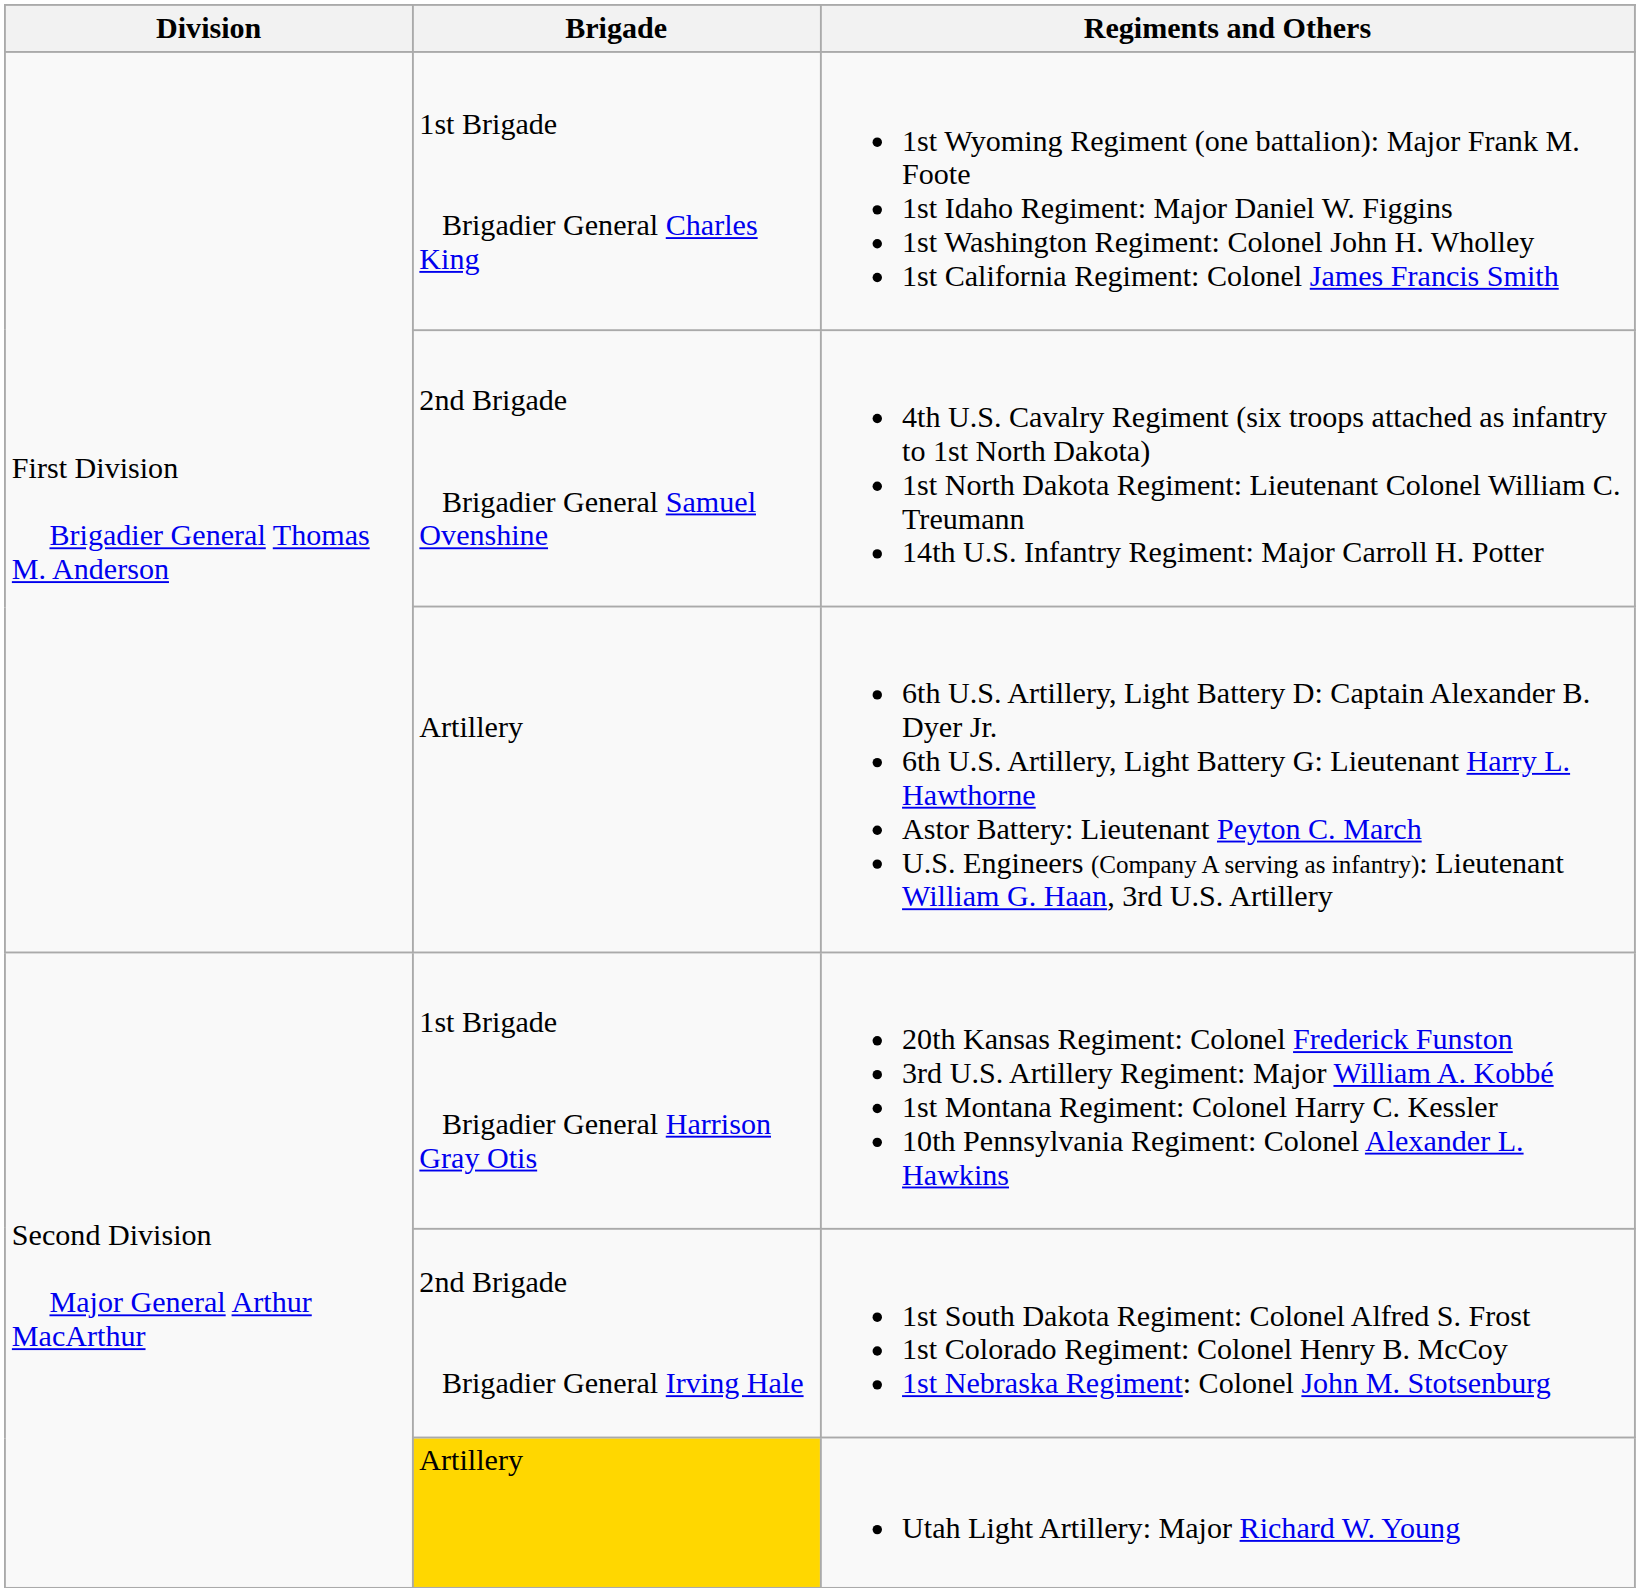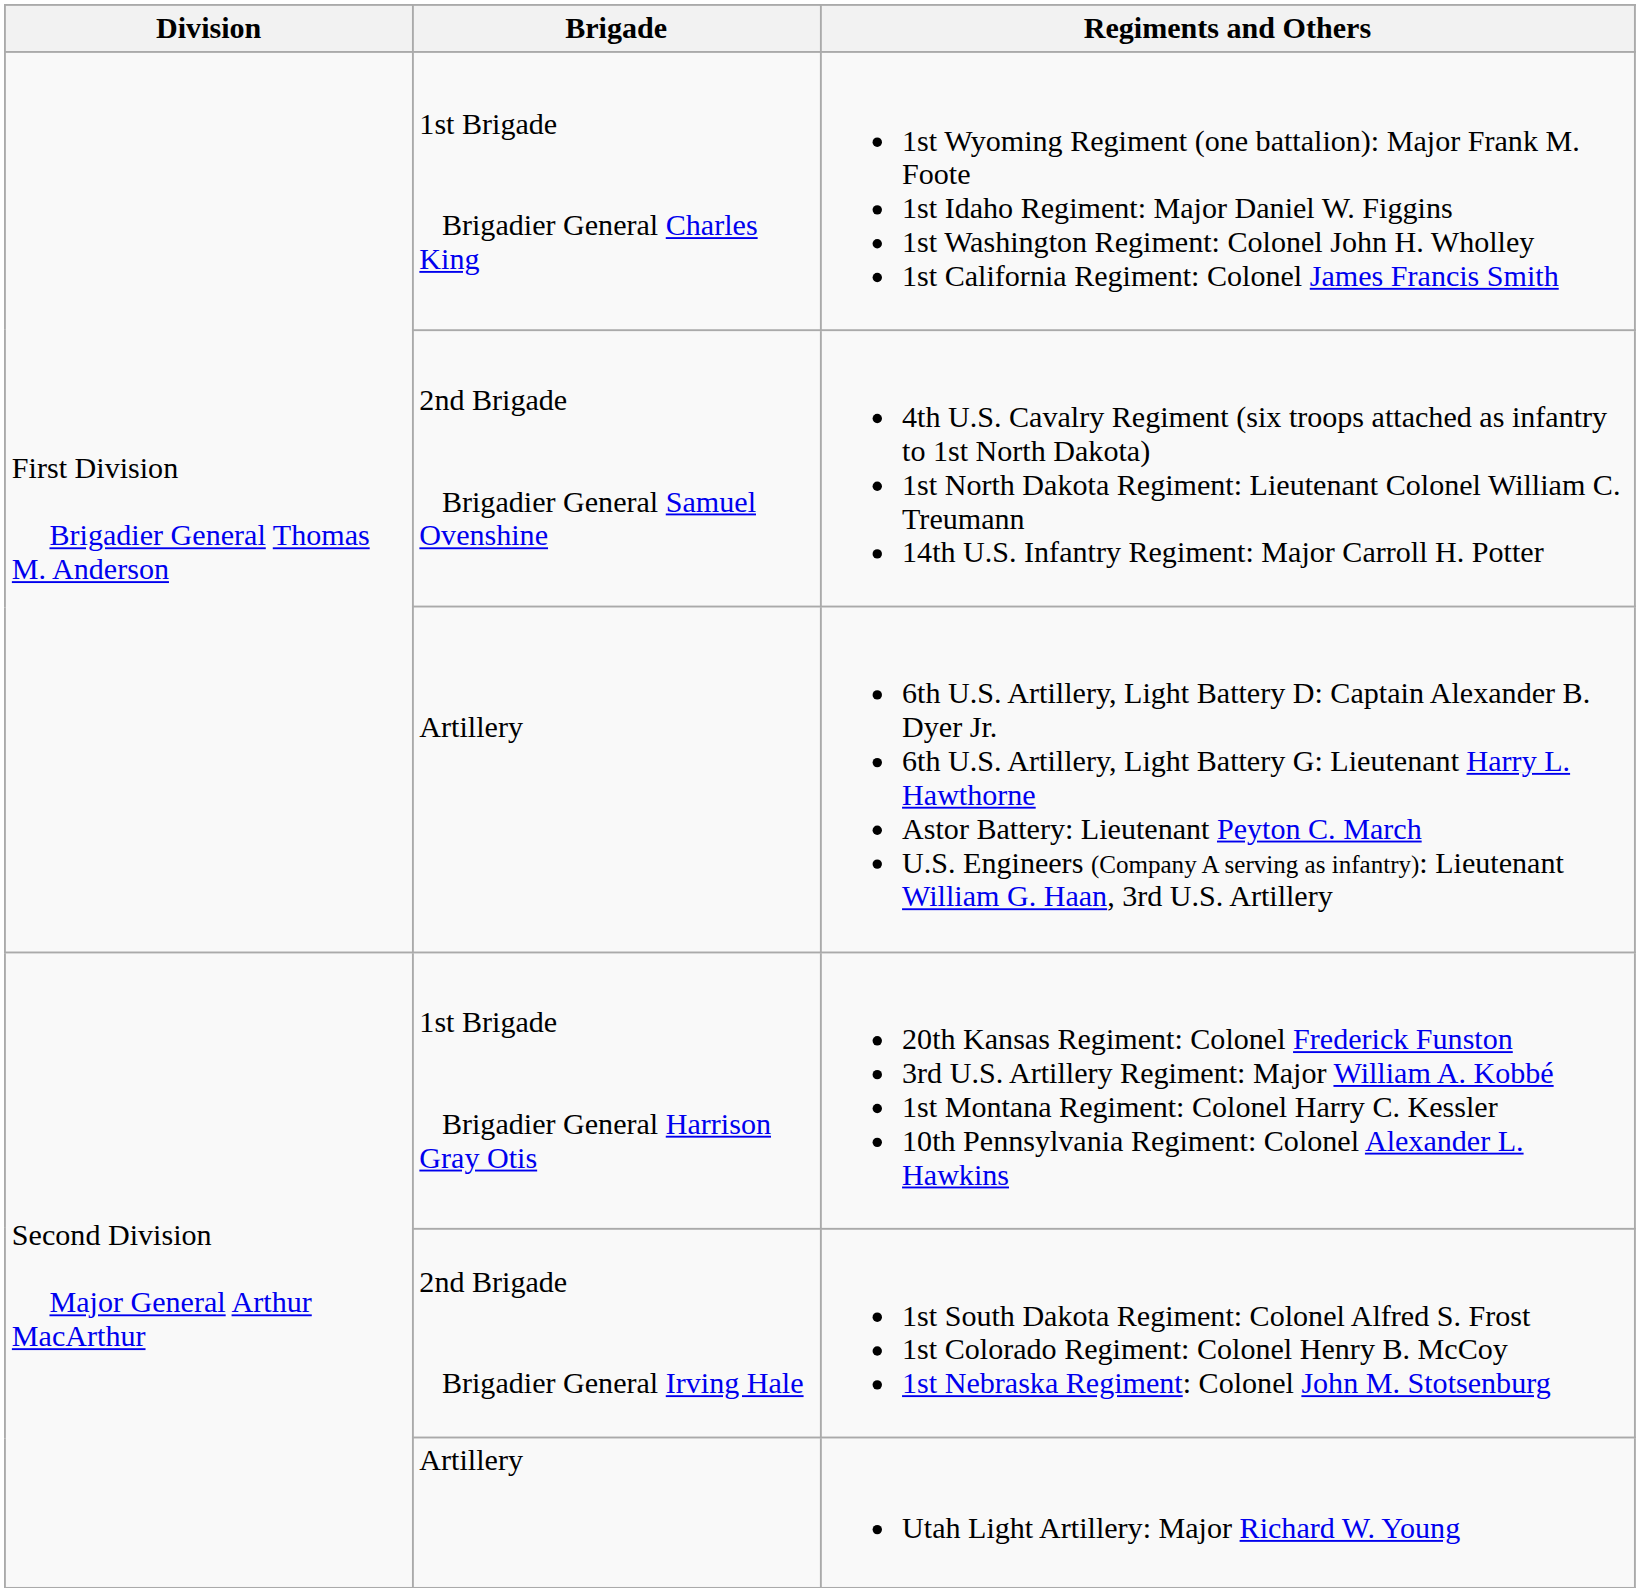(471, 1512) gold background -> (471, 1512) no background
